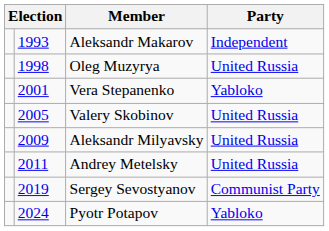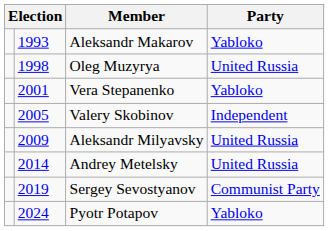(249, 41) Independent -> (237, 41) Yabloko
(255, 115) United Russia -> (249, 115) Independent
(33, 164) 2011 -> (33, 164) 2014
